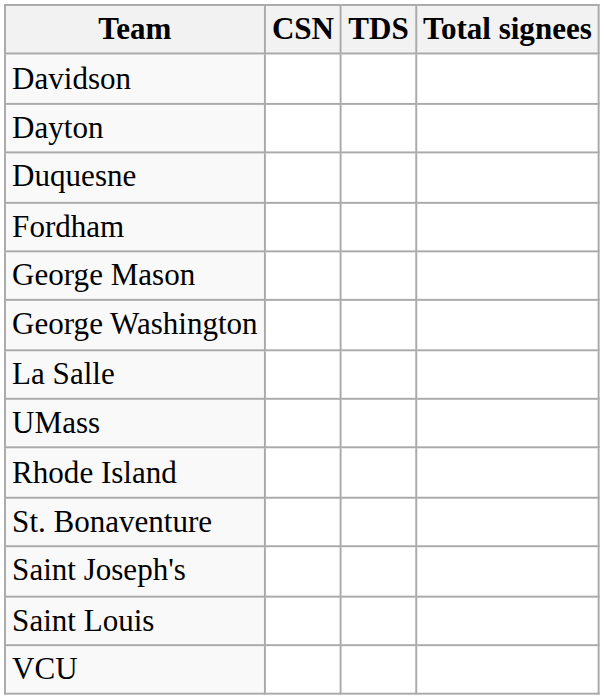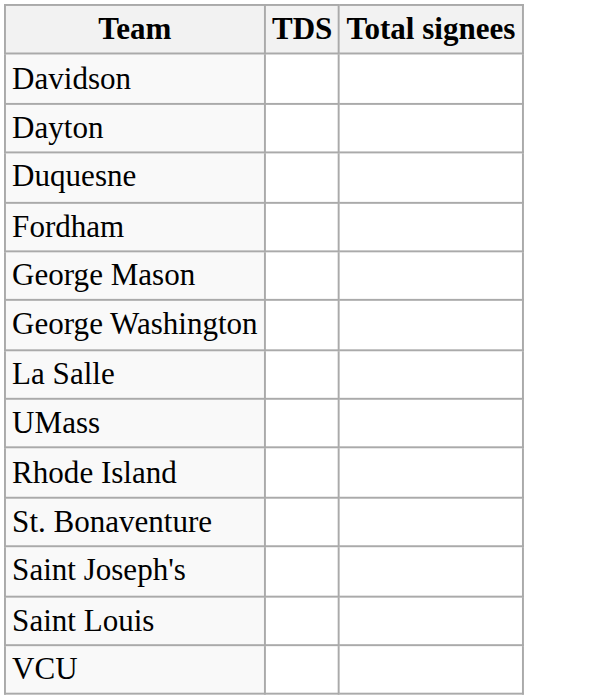- column: (303, 29)
